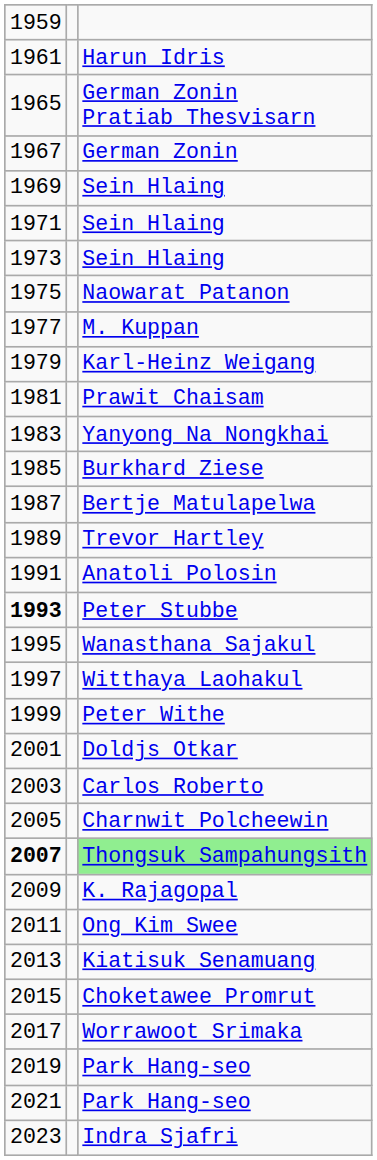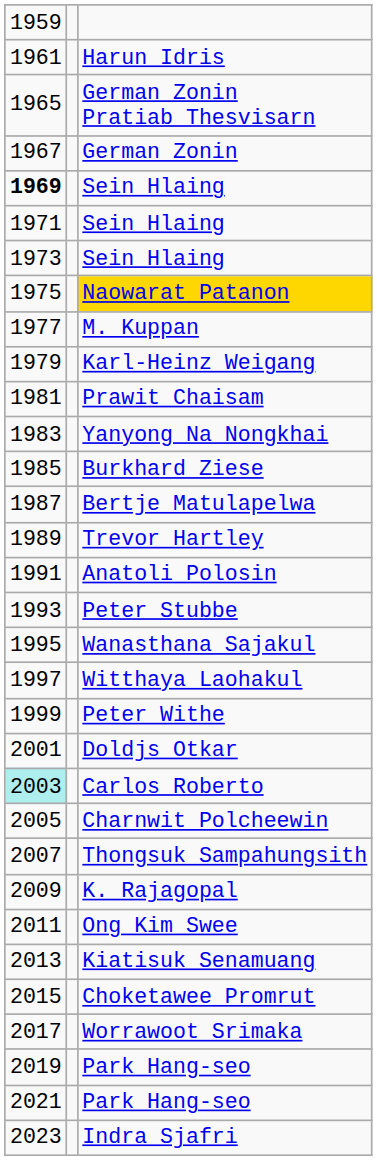(36, 188) normal -> (36, 188) bold
(186, 294) no background -> (186, 294) gold background
(36, 610) bold -> (36, 610) normal
(36, 786) no background -> (36, 786) paleturquoise background
(36, 856) bold -> (36, 856) normal
(225, 856) lightgreen background -> (225, 856) no background
